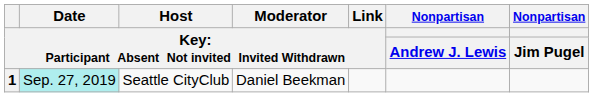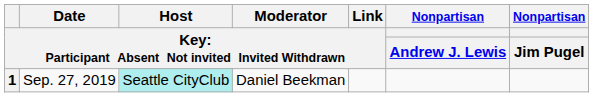(69, 80) paleturquoise background -> (69, 80) no background
(176, 80) no background -> (176, 80) paleturquoise background
